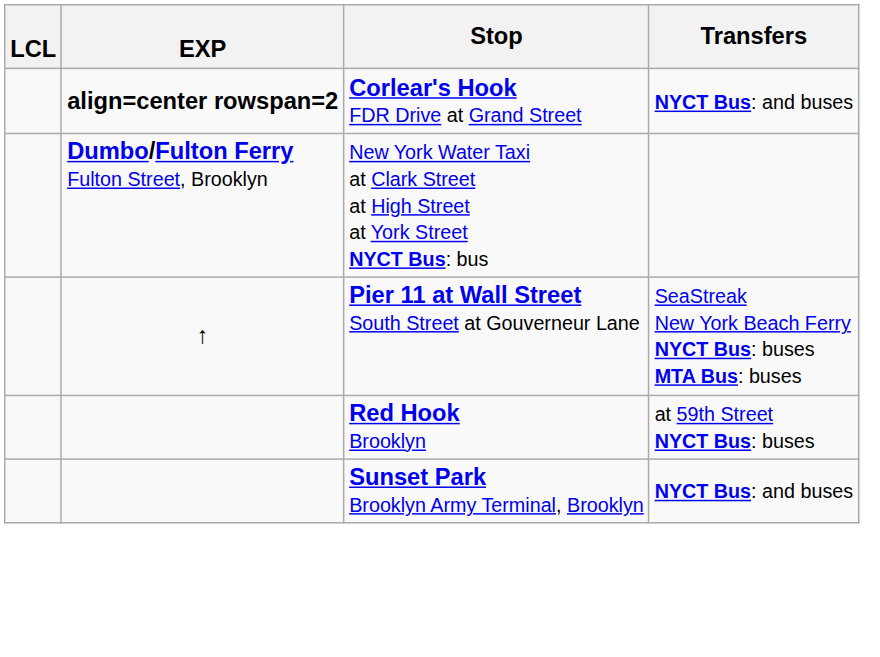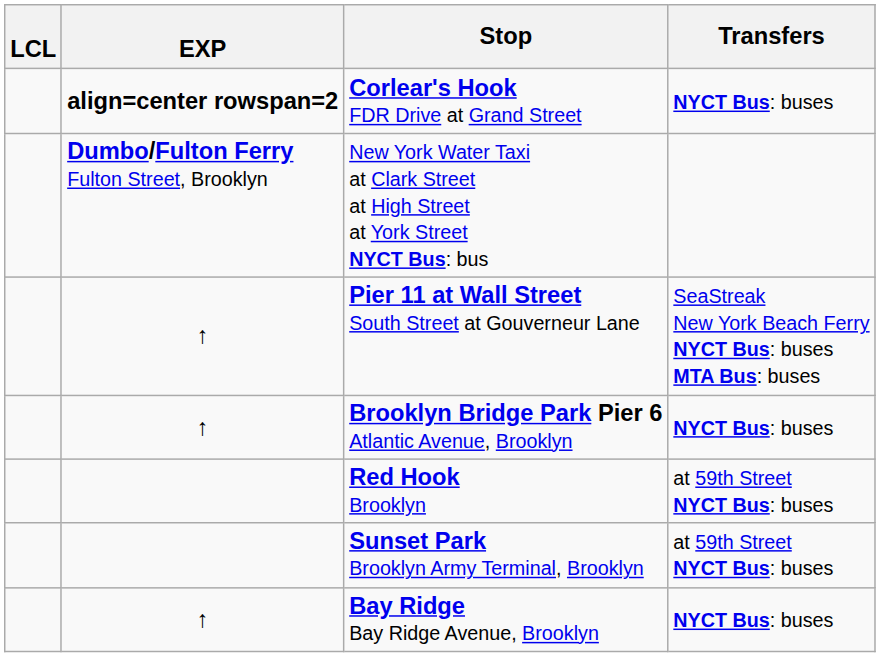(754, 102) NYCT Bus: and buses -> (753, 102) NYCT Bus: buses
+ row: (506, 426)
(754, 492) NYCT Bus: and buses -> (753, 556) at 59th Street NYCT Bus: buses
+ row: (474, 619)
